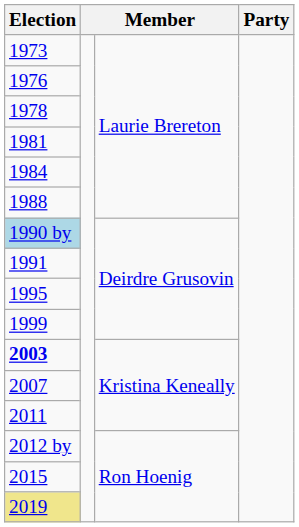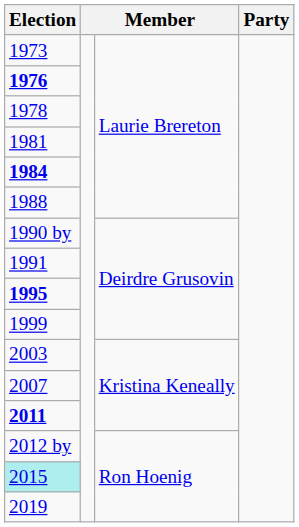(28, 80) normal -> (28, 80) bold
(28, 171) normal -> (28, 171) bold
(40, 232) lightblue background -> (40, 232) no background
(28, 293) normal -> (28, 293) bold
(28, 354) bold -> (28, 354) normal
(28, 415) normal -> (28, 415) bold
(28, 476) no background -> (28, 476) paleturquoise background
(28, 506) khaki background -> (28, 506) no background
